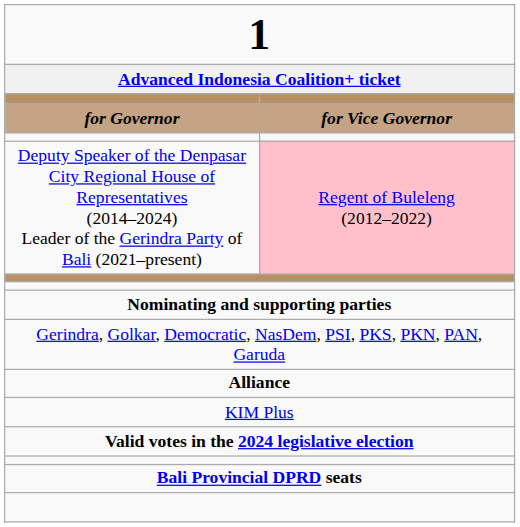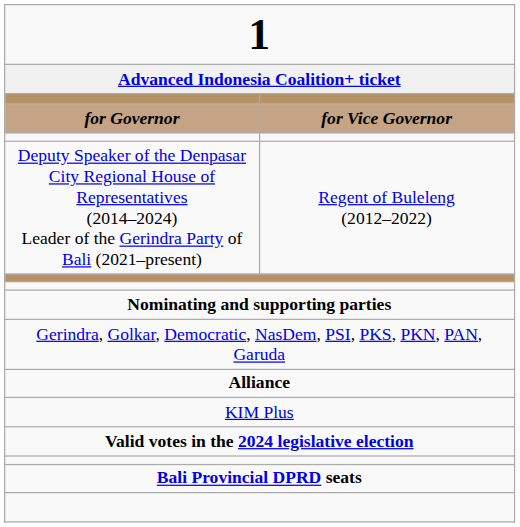(387, 207) pink background -> (387, 207) no background
